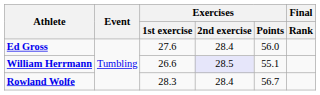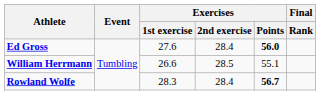(270, 47) normal -> (270, 47) bold
(224, 64) lavender background -> (224, 64) no background
(270, 81) normal -> (270, 81) bold
